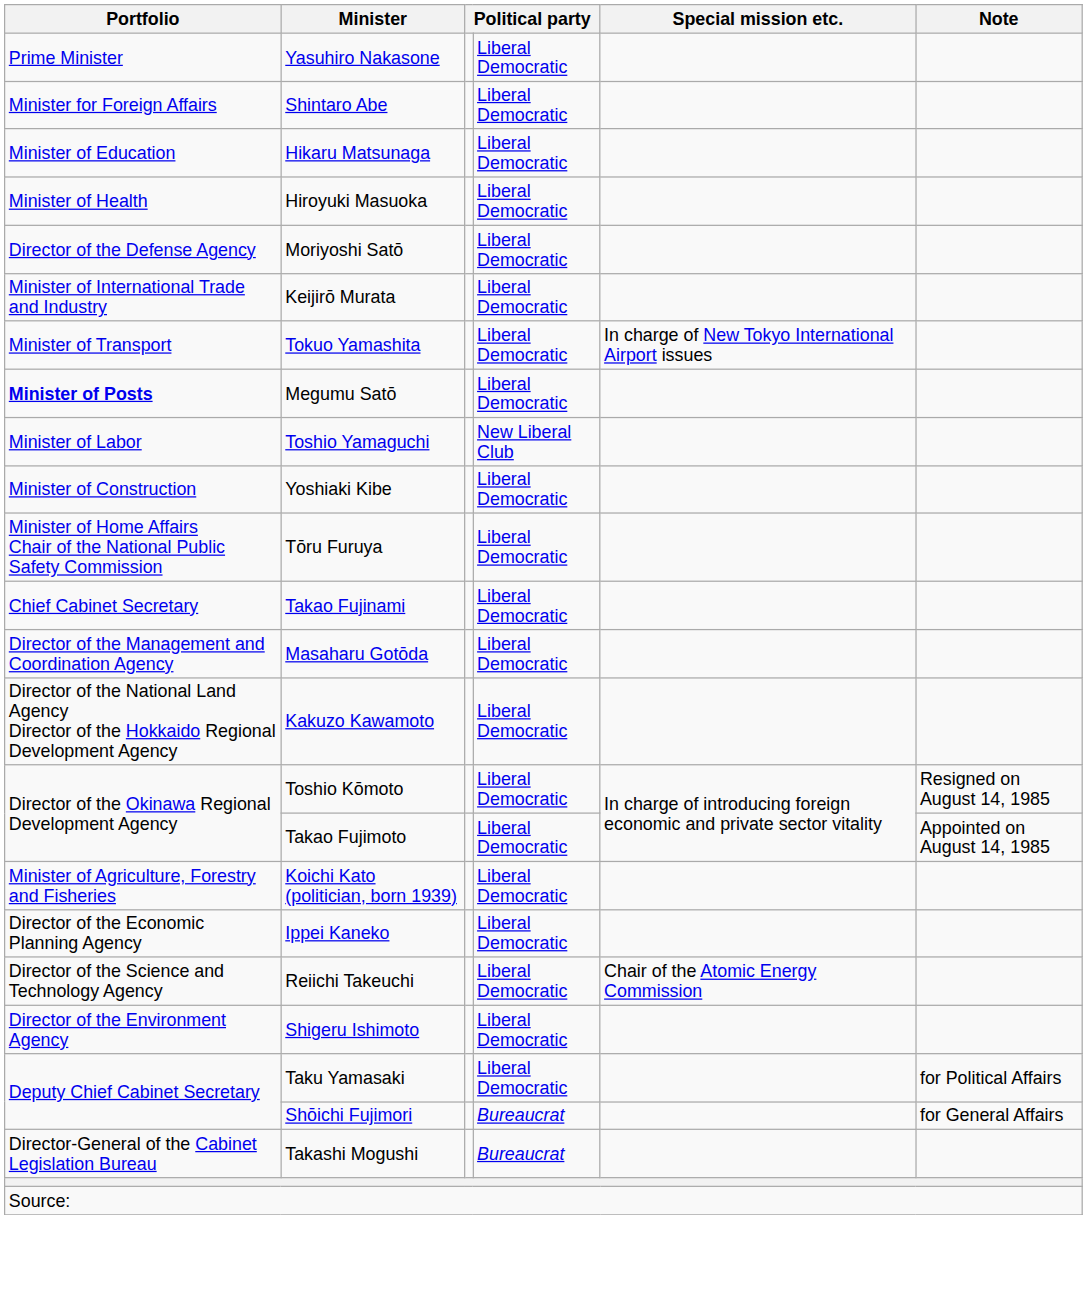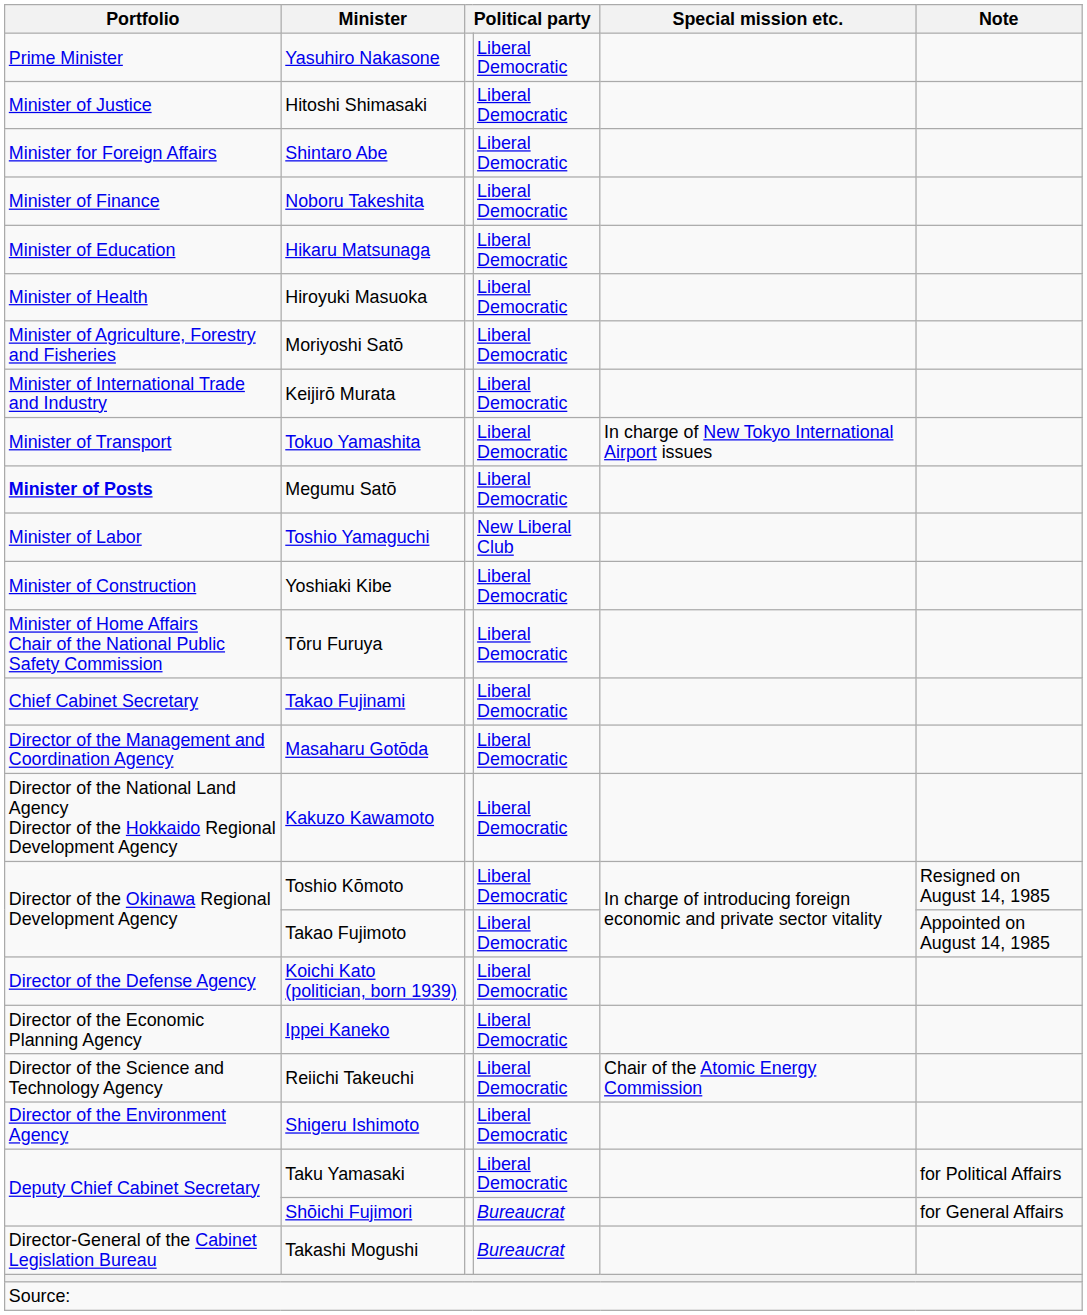+ row: (356, 105)
+ row: (355, 201)
(132, 249) Director of the Defense Agency -> (132, 346) Minister of Agriculture, Forestry and Fisheries
(132, 886) Minister of Agriculture, Forestry and Fisheries -> (132, 982) Director of the Defense Agency
